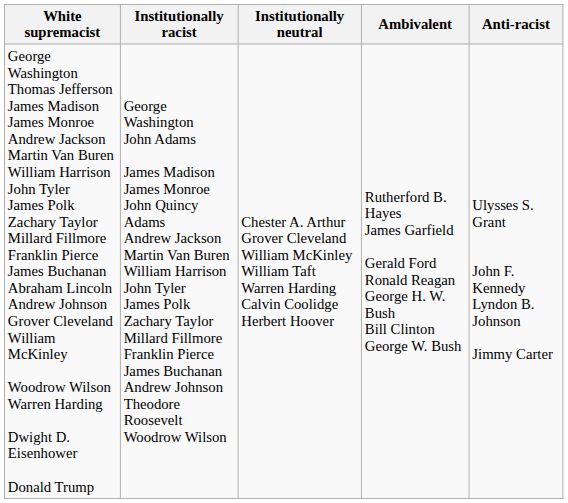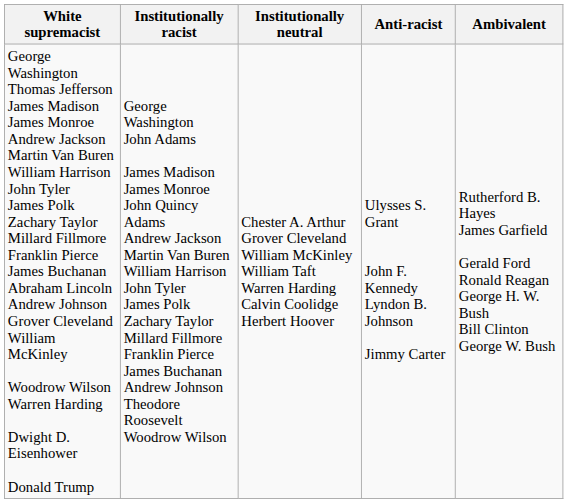columns swapped: (415, 24) <-> (516, 24)
